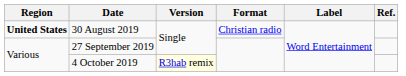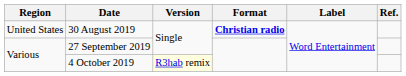(37, 29) bold -> (35, 29) normal
(250, 29) normal -> (250, 29) bold
